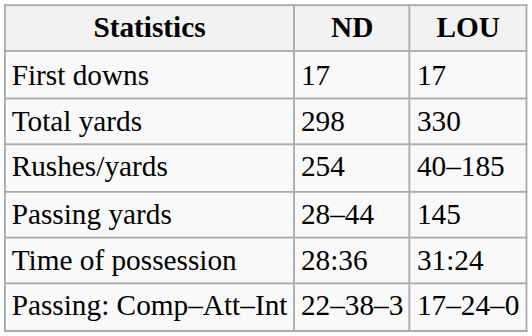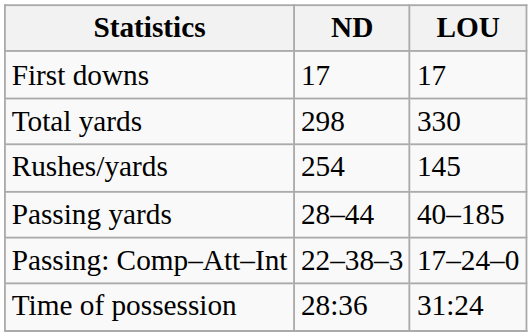(461, 167) 40–185 -> (439, 167) 145
(439, 213) 145 -> (461, 213) 40–185
rows swapped: (150, 306) <-> (124, 260)
